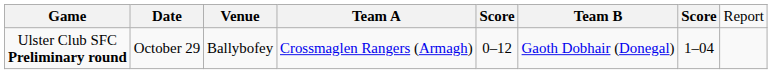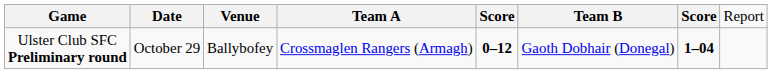(497, 48) normal -> (497, 48) bold
(699, 48) normal -> (699, 48) bold
